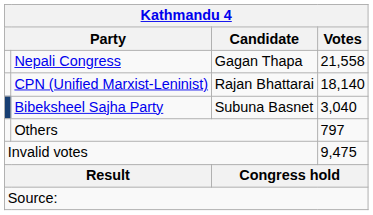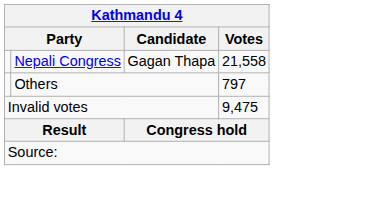- row: (111, 84)
- row: (89, 107)
